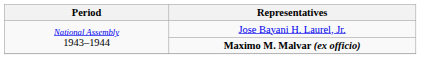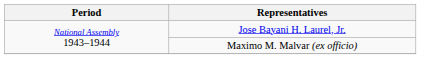(292, 45) bold -> (292, 45) normal
